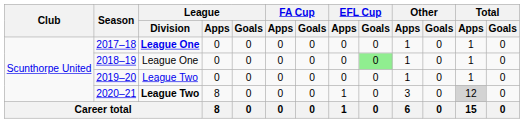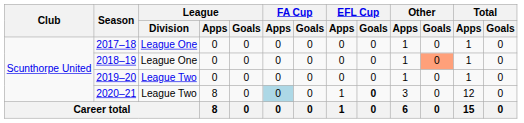(170, 45) bold -> (169, 45) normal
(376, 61) lightgreen background -> (373, 61) no background
(439, 61) no background -> (437, 61) lightsalmon background
(170, 93) bold -> (169, 93) normal
(280, 93) no background -> (278, 93) lightblue background
(376, 93) normal -> (373, 93) bold
(471, 93) lightgrey background -> (469, 93) no background
